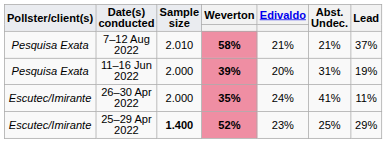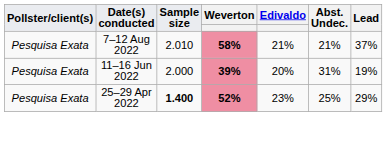- row: (126, 98)
(50, 125) Escutec/Imirante -> (50, 98) Pesquisa Exata
